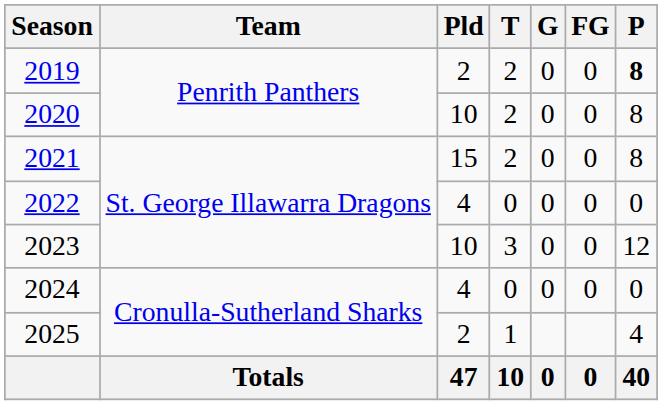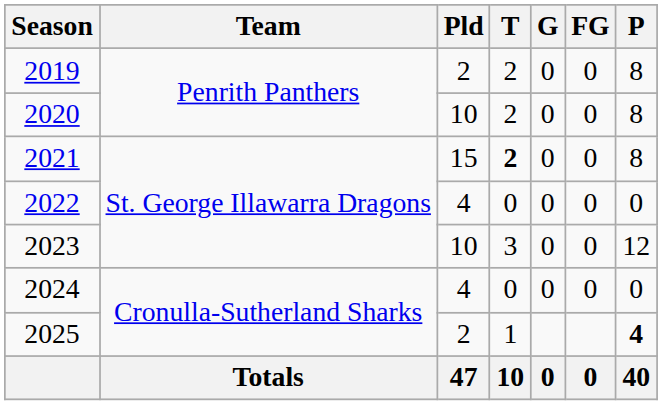(636, 70) bold -> (636, 70) normal
(510, 158) normal -> (510, 158) bold
(636, 333) normal -> (636, 333) bold
